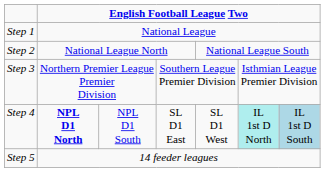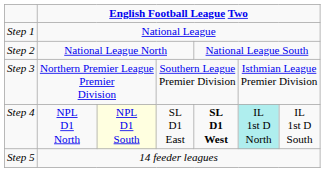(68, 126) bold -> (67, 126) normal
(128, 126) no background -> (127, 126) lightyellow background
(217, 126) normal -> (216, 126) bold
(299, 126) lightblue background -> (299, 126) no background
